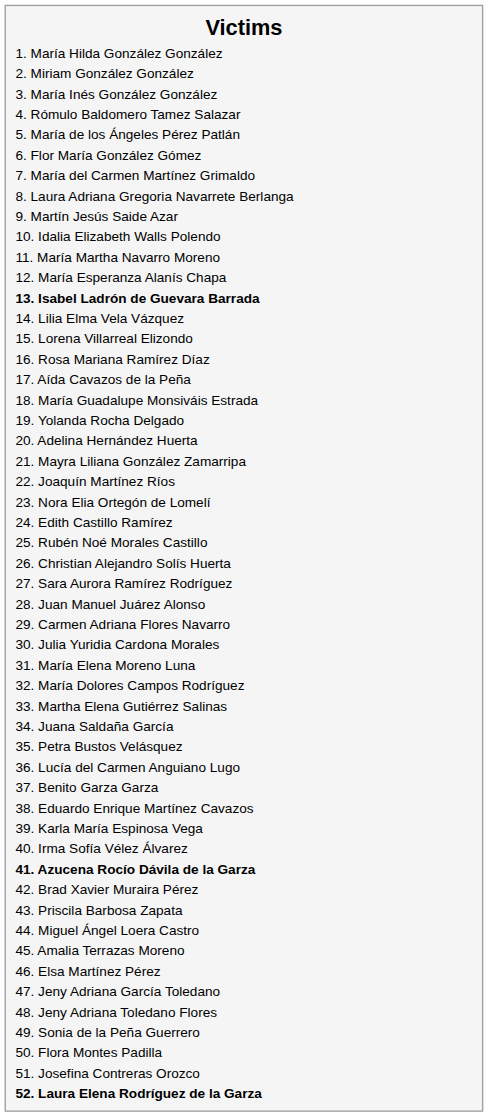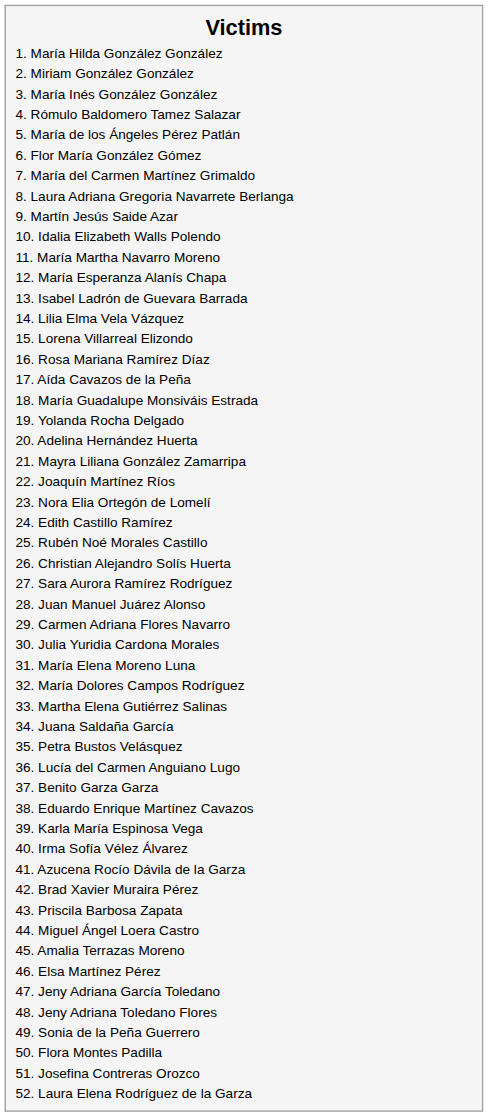(138, 298) bold -> (131, 298) normal
(135, 869) bold -> (130, 869) normal
(139, 1093) bold -> (134, 1093) normal
